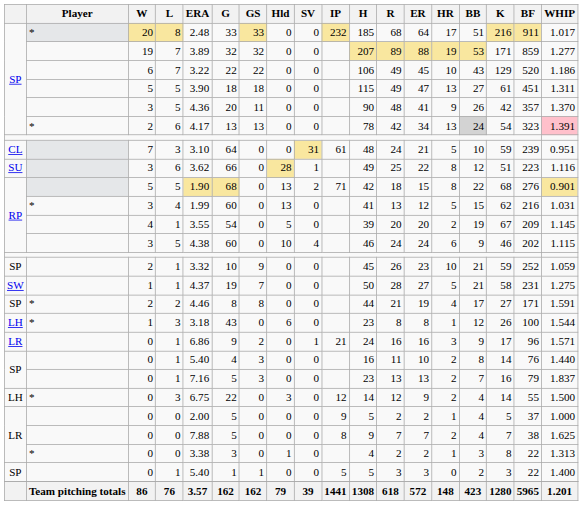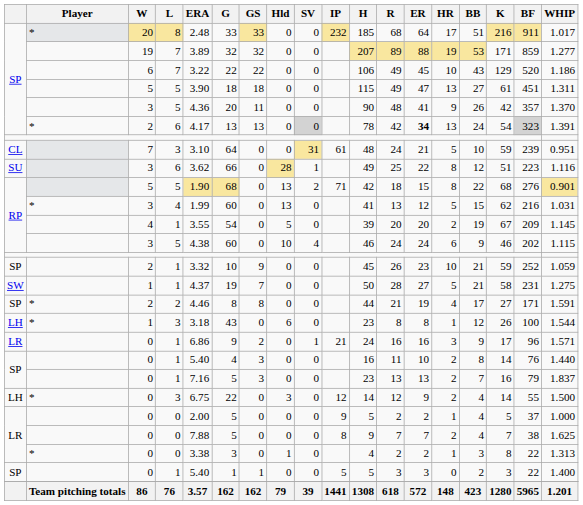(316, 125) no background -> (316, 125) lightgrey background
(423, 125) normal -> (423, 125) bold
(478, 125) lightgrey background -> (478, 125) no background
(531, 125) no background -> (531, 125) lightgrey background
(563, 125) pink background -> (563, 125) no background
